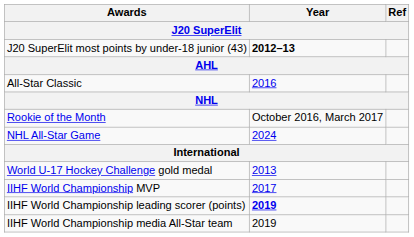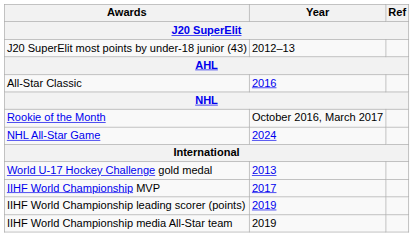(273, 48) bold -> (273, 48) normal
(264, 205) bold -> (264, 205) normal
